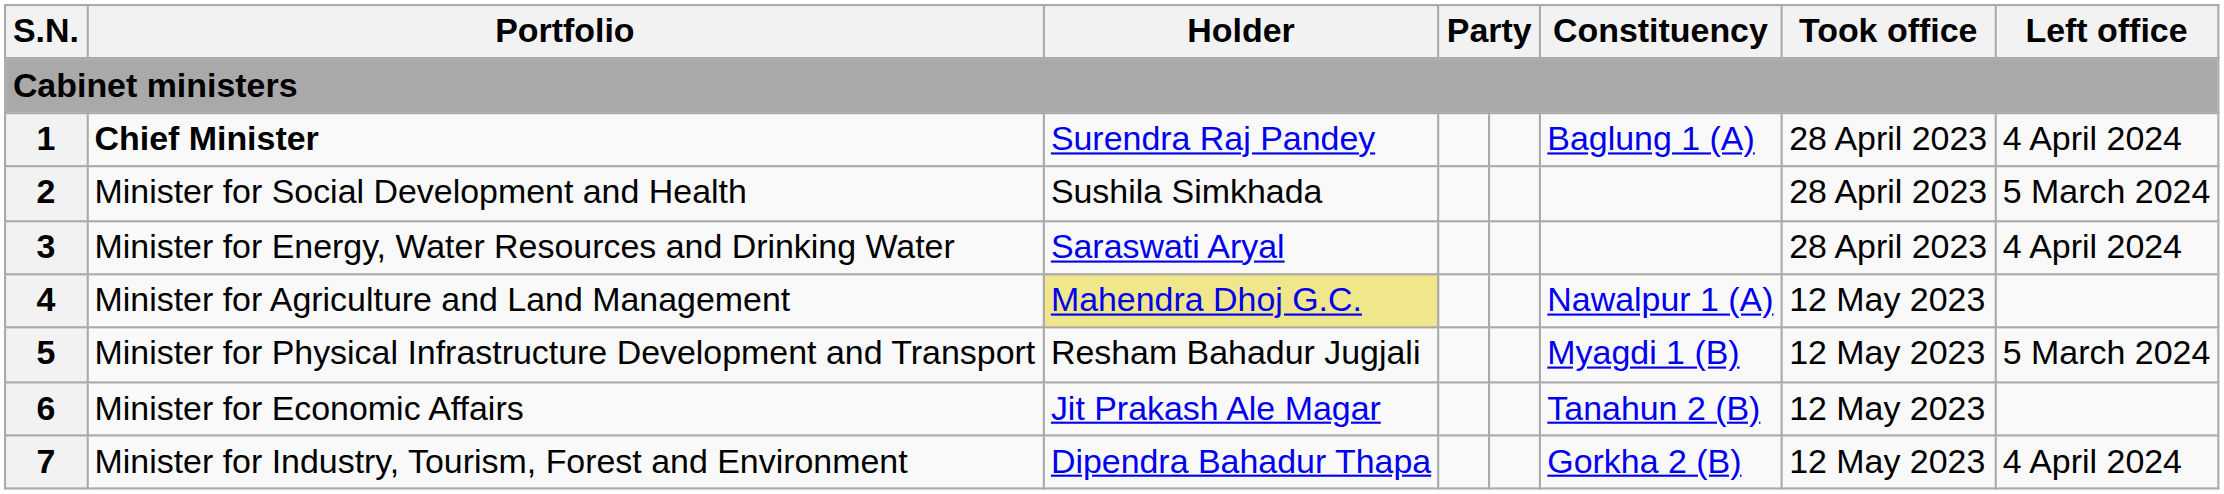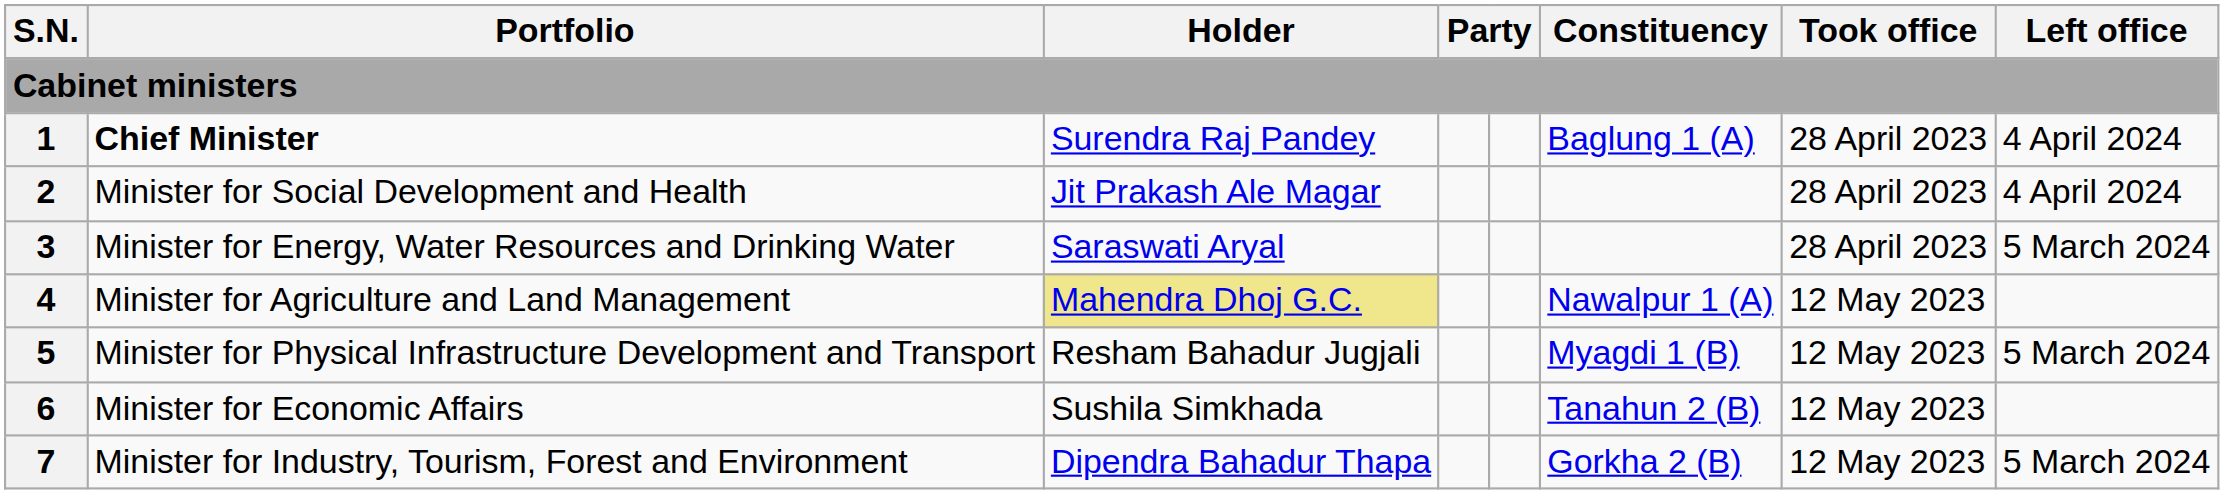(1187, 192) Sushila Simkhada -> (1216, 192) Jit Prakash Ale Magar
(2107, 192) 5 March 2024 -> (2092, 192) 4 April 2024
(2092, 246) 4 April 2024 -> (2107, 246) 5 March 2024
(1216, 407) Jit Prakash Ale Magar -> (1187, 407) Sushila Simkhada
(2092, 461) 4 April 2024 -> (2107, 461) 5 March 2024
